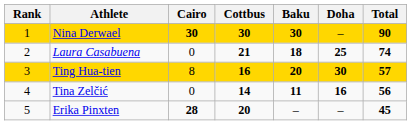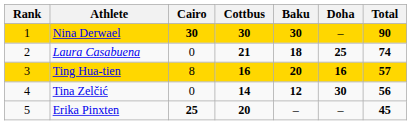(341, 71) 30 -> (341, 71) 16
(296, 91) 11 -> (296, 91) 12
(341, 91) 16 -> (341, 91) 30
(192, 110) 28 -> (192, 110) 25
